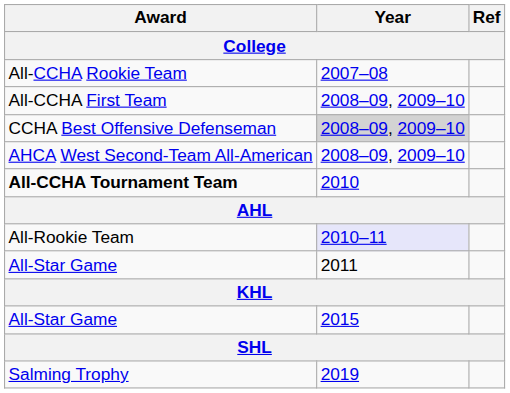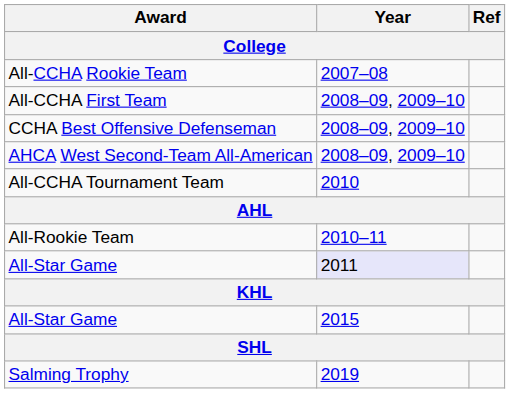(393, 127) lightgrey background -> (393, 127) no background
(123, 182) bold -> (116, 182) normal
(354, 237) lavender background -> (354, 237) no background
(339, 264) no background -> (339, 264) lavender background
